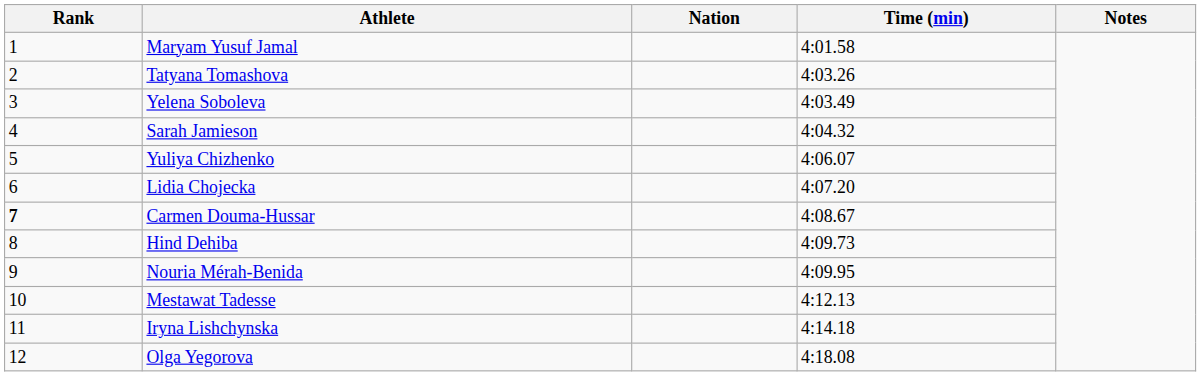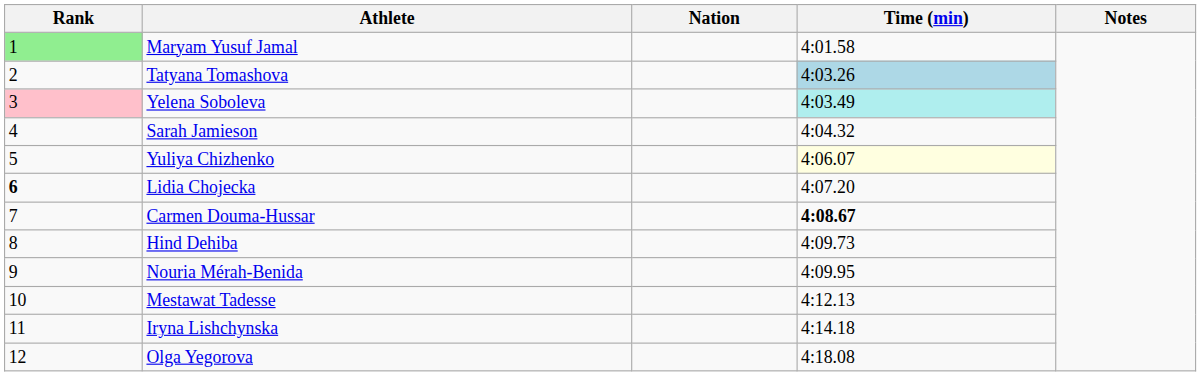(13, 46) no background -> (13, 46) lightgreen background
(828, 74) no background -> (828, 74) lightblue background
(13, 103) no background -> (13, 103) pink background
(828, 103) no background -> (828, 103) paleturquoise background
(828, 159) no background -> (828, 159) lightyellow background
(13, 187) normal -> (13, 187) bold
(13, 215) bold -> (13, 215) normal
(828, 215) normal -> (828, 215) bold
